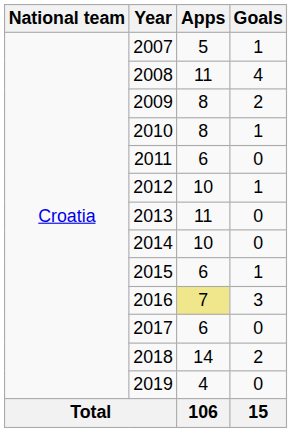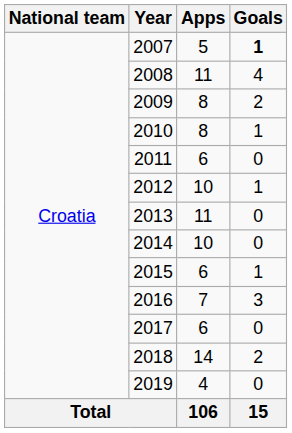(258, 46) normal -> (258, 46) bold
(203, 300) khaki background -> (203, 300) no background
